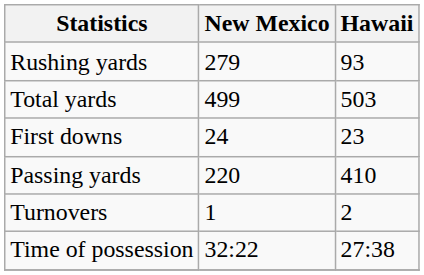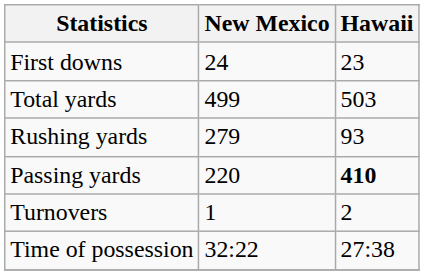rows swapped: (66, 136) <-> (79, 61)
(358, 174) normal -> (358, 174) bold
